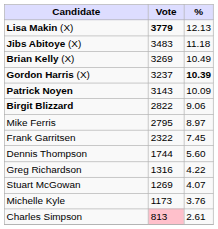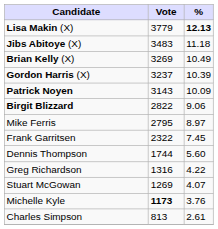(162, 28) bold -> (162, 28) normal
(199, 28) normal -> (199, 28) bold
(199, 75) bold -> (199, 75) normal
(161, 201) normal -> (161, 201) bold
(159, 216) pink background -> (159, 216) no background
